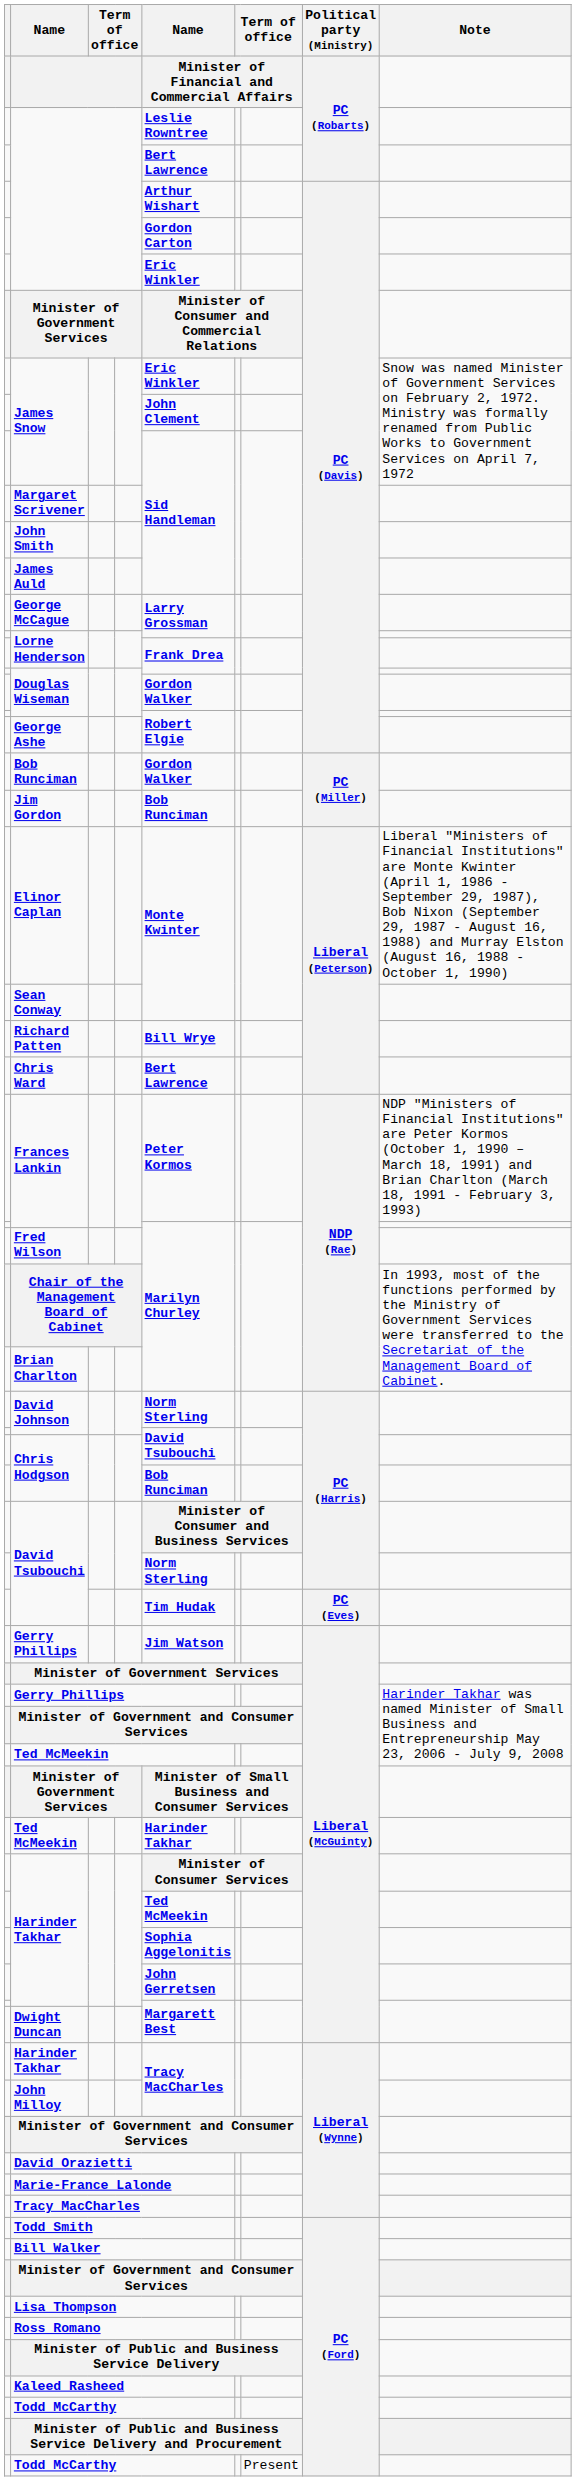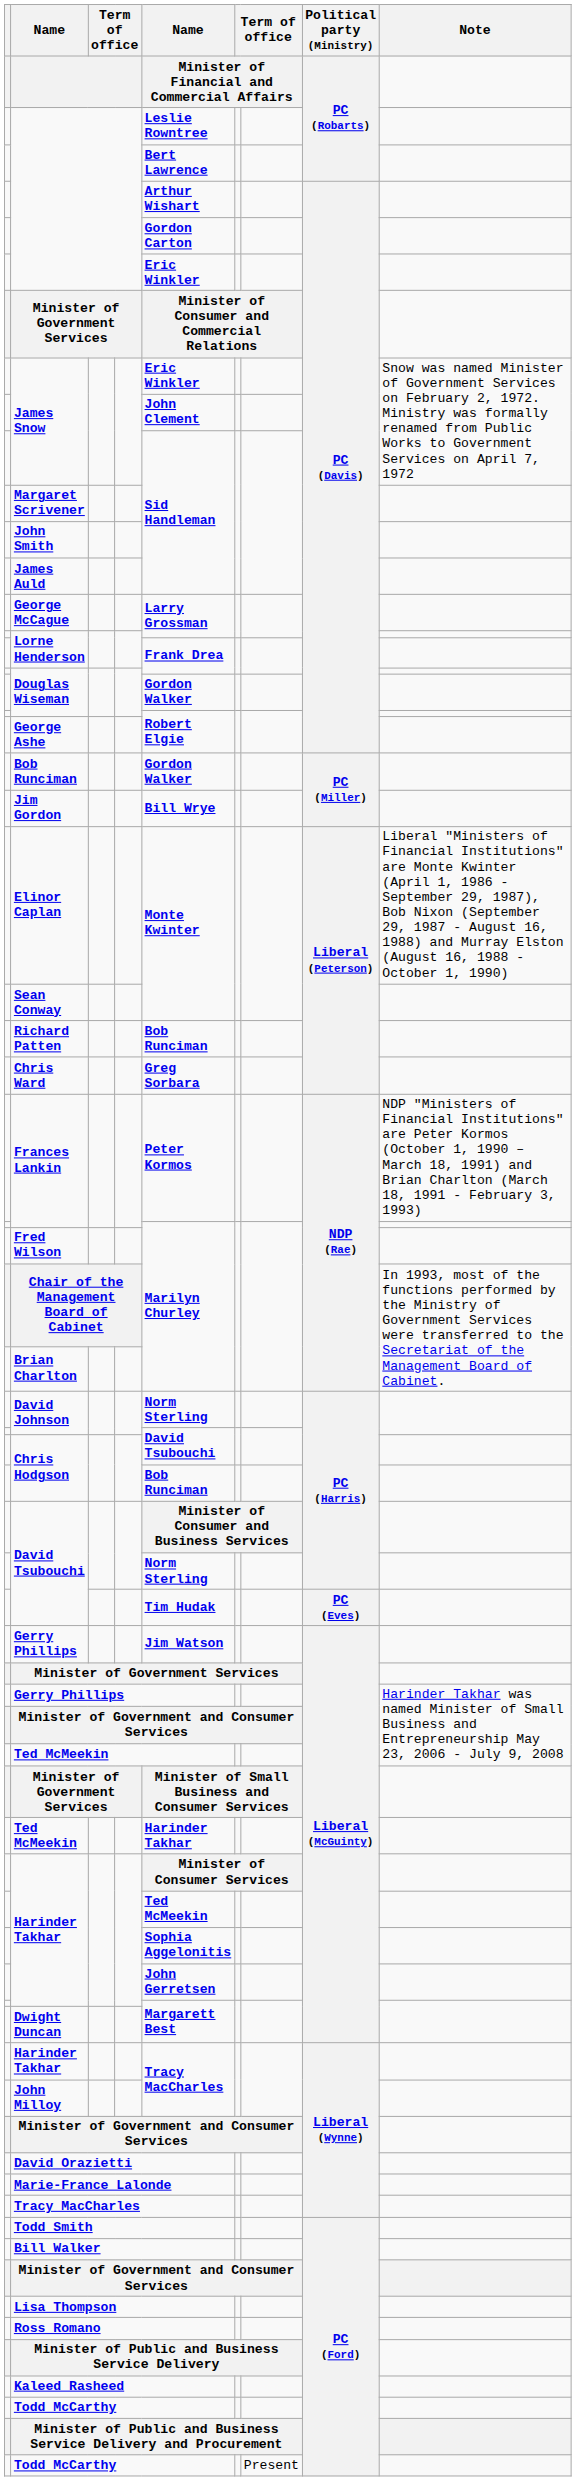(176, 808) Bob Runciman -> (180, 808) Bill Wrye
(180, 1039) Bill Wrye -> (176, 1039) Bob Runciman
(176, 1076) Bert Lawrence -> (172, 1076) Greg Sorbara
